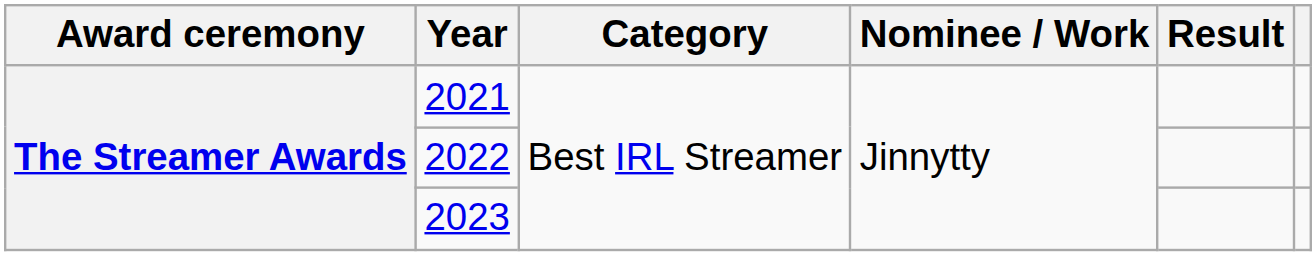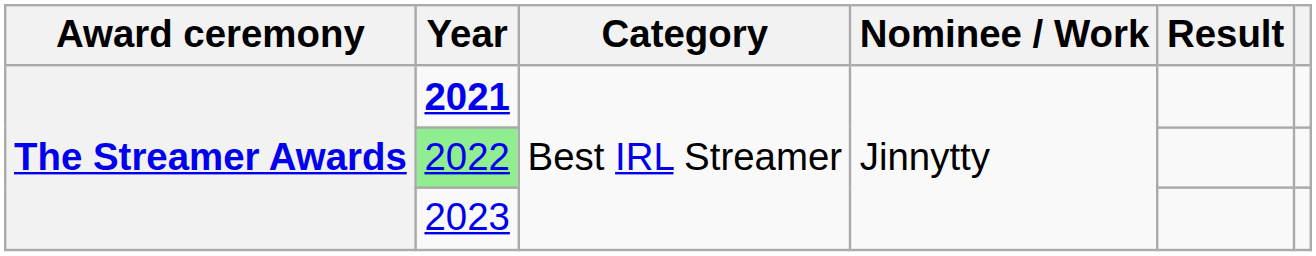(467, 95) normal -> (467, 95) bold
(467, 156) no background -> (467, 156) lightgreen background
